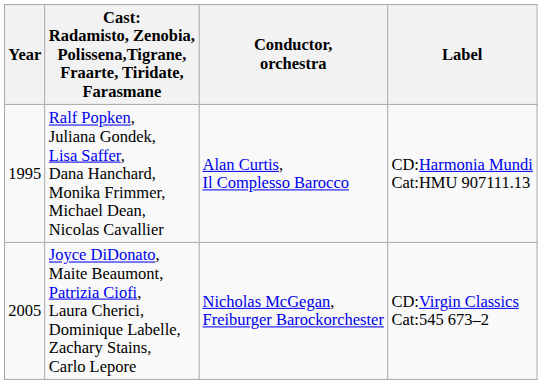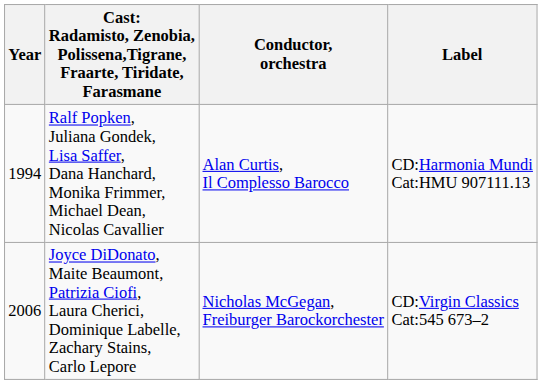(25, 173) 1995 -> (25, 173) 1994
(25, 310) 2005 -> (25, 310) 2006
